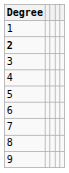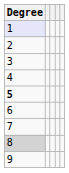(10, 29) no background -> (10, 29) lavender background
(10, 45) bold -> (10, 45) normal
(10, 94) normal -> (10, 94) bold
(10, 143) no background -> (10, 143) lightgrey background
